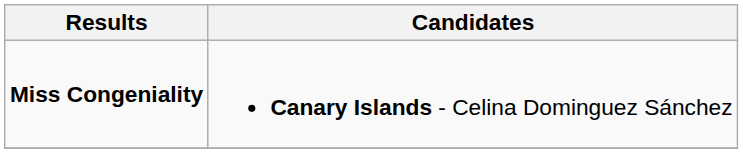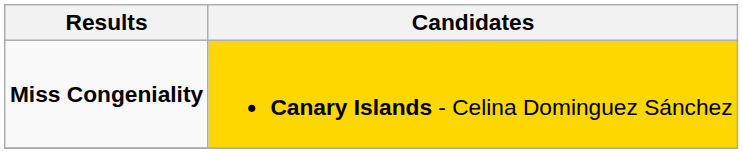(473, 107) no background -> (473, 107) gold background
